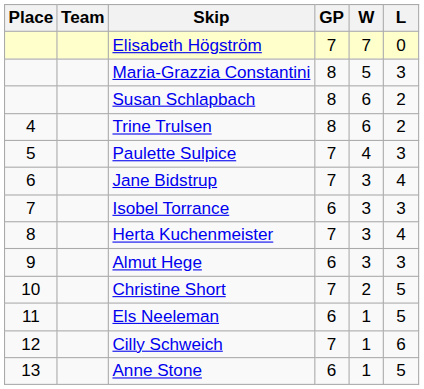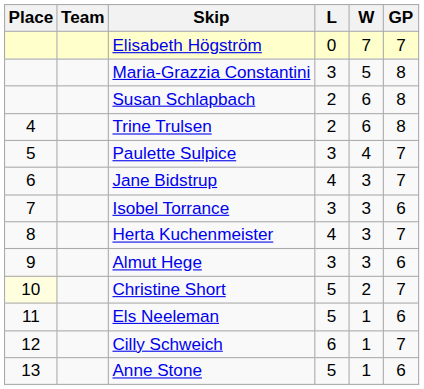columns swapped: (332, 18) <-> (401, 18)
(31, 289) no background -> (31, 289) lightyellow background
